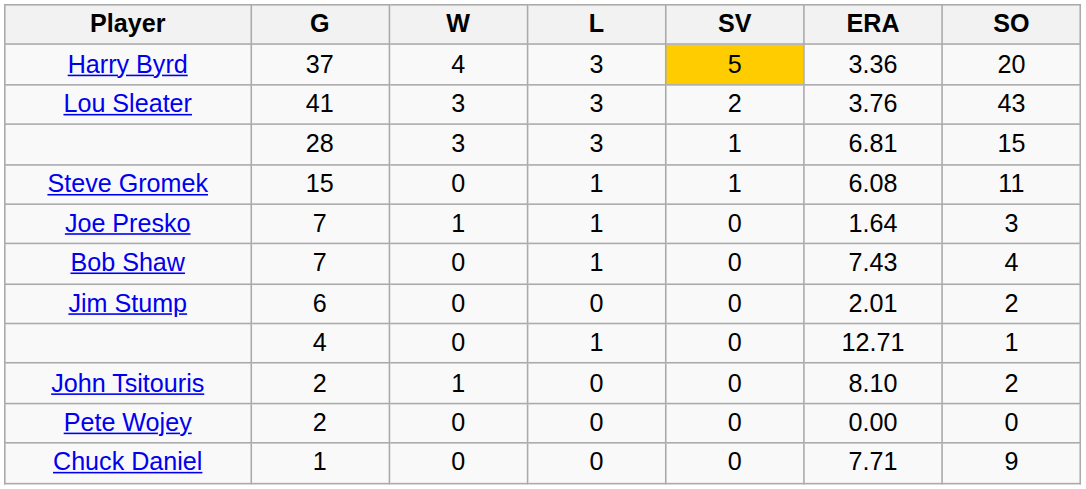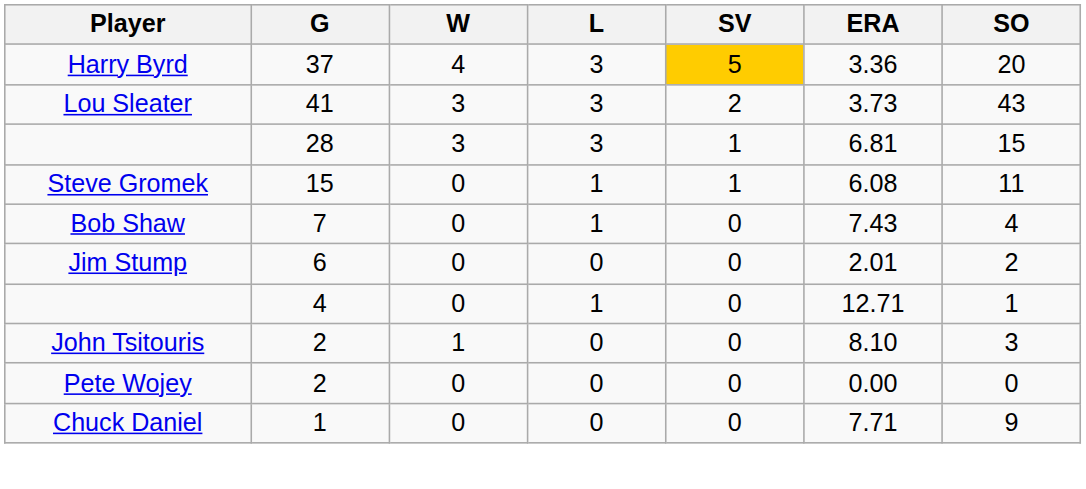(873, 104) 3.76 -> (873, 104) 3.73
- row: (128, 223)
(1011, 382) 2 -> (1011, 343) 3
